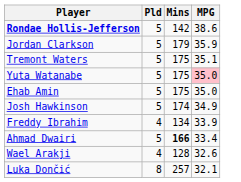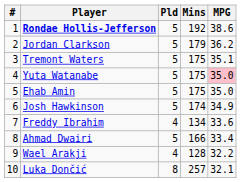+ column: (12, 13)
(181, 29) 142 -> (197, 29) 192
(206, 44) 35.9 -> (222, 44) 36.2
(206, 123) 33.9 -> (222, 123) 33.6
(181, 138) bold -> (197, 138) normal
(206, 154) 32.6 -> (222, 154) 32.2
